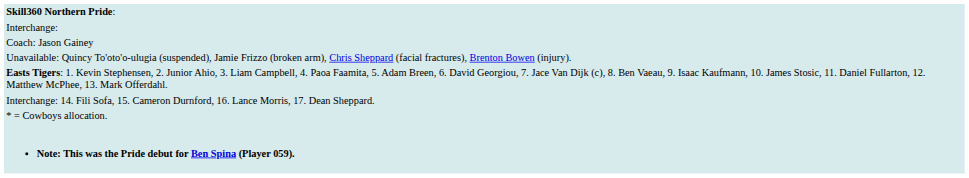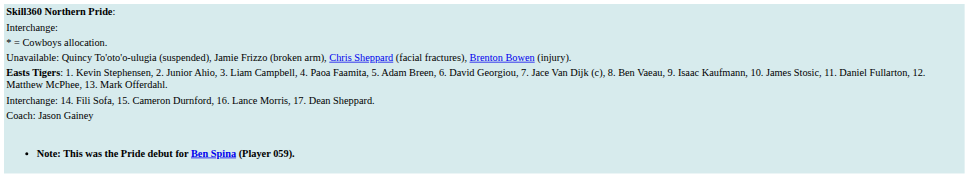(50, 42) Coach: Jason Gainey -> (57, 42) * = Cowboys allocation.
(57, 115) * = Cowboys allocation. -> (50, 115) Coach: Jason Gainey
